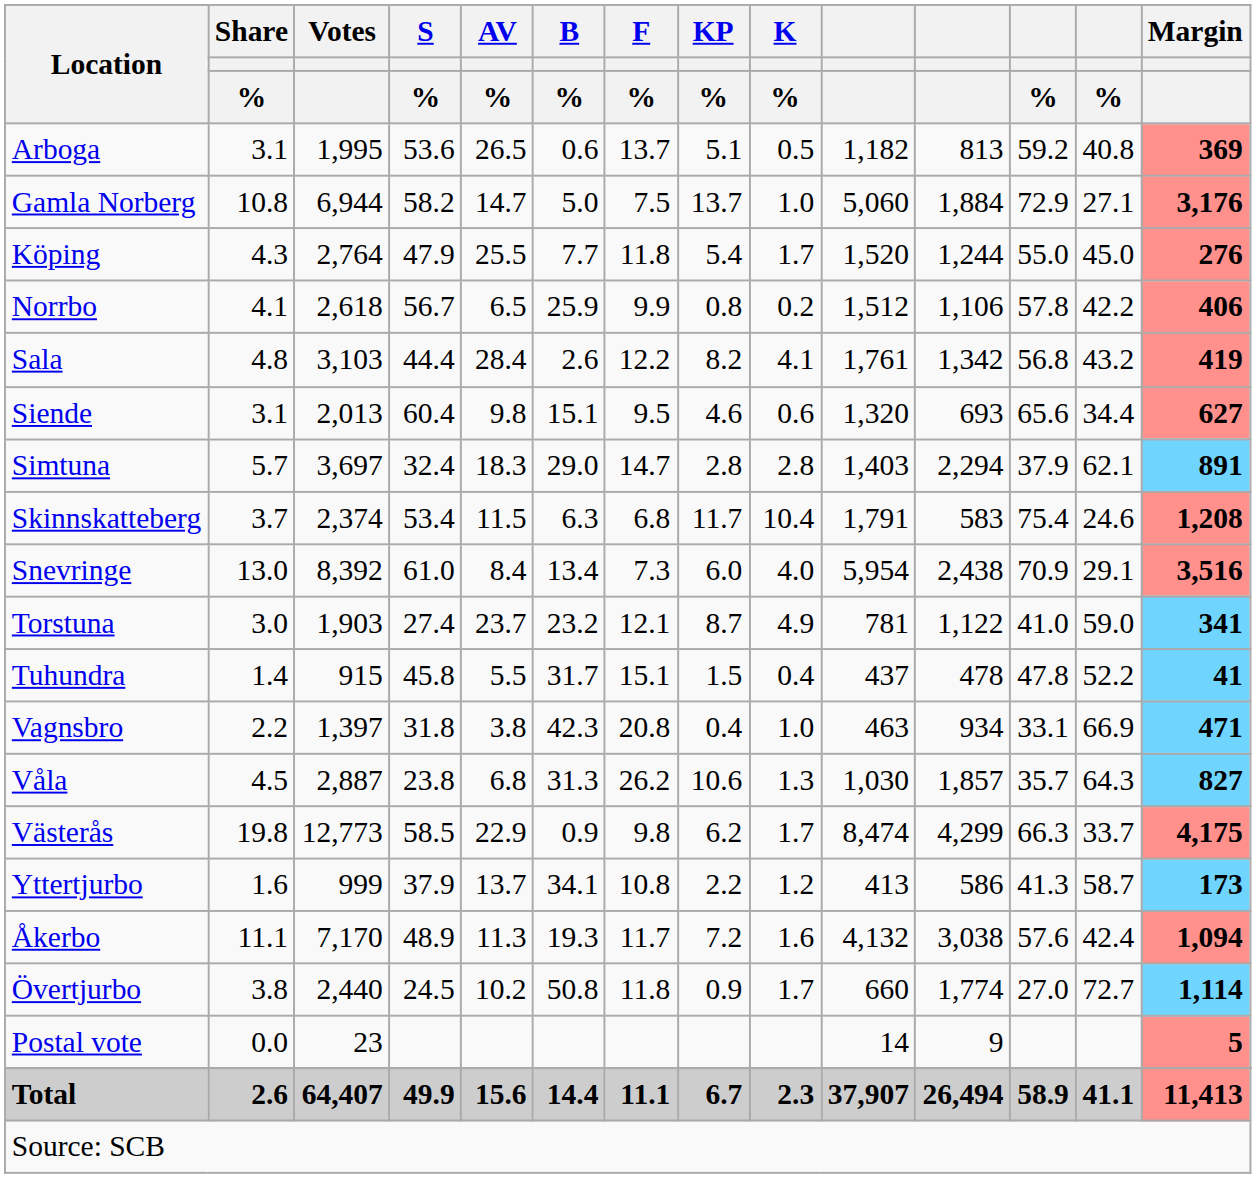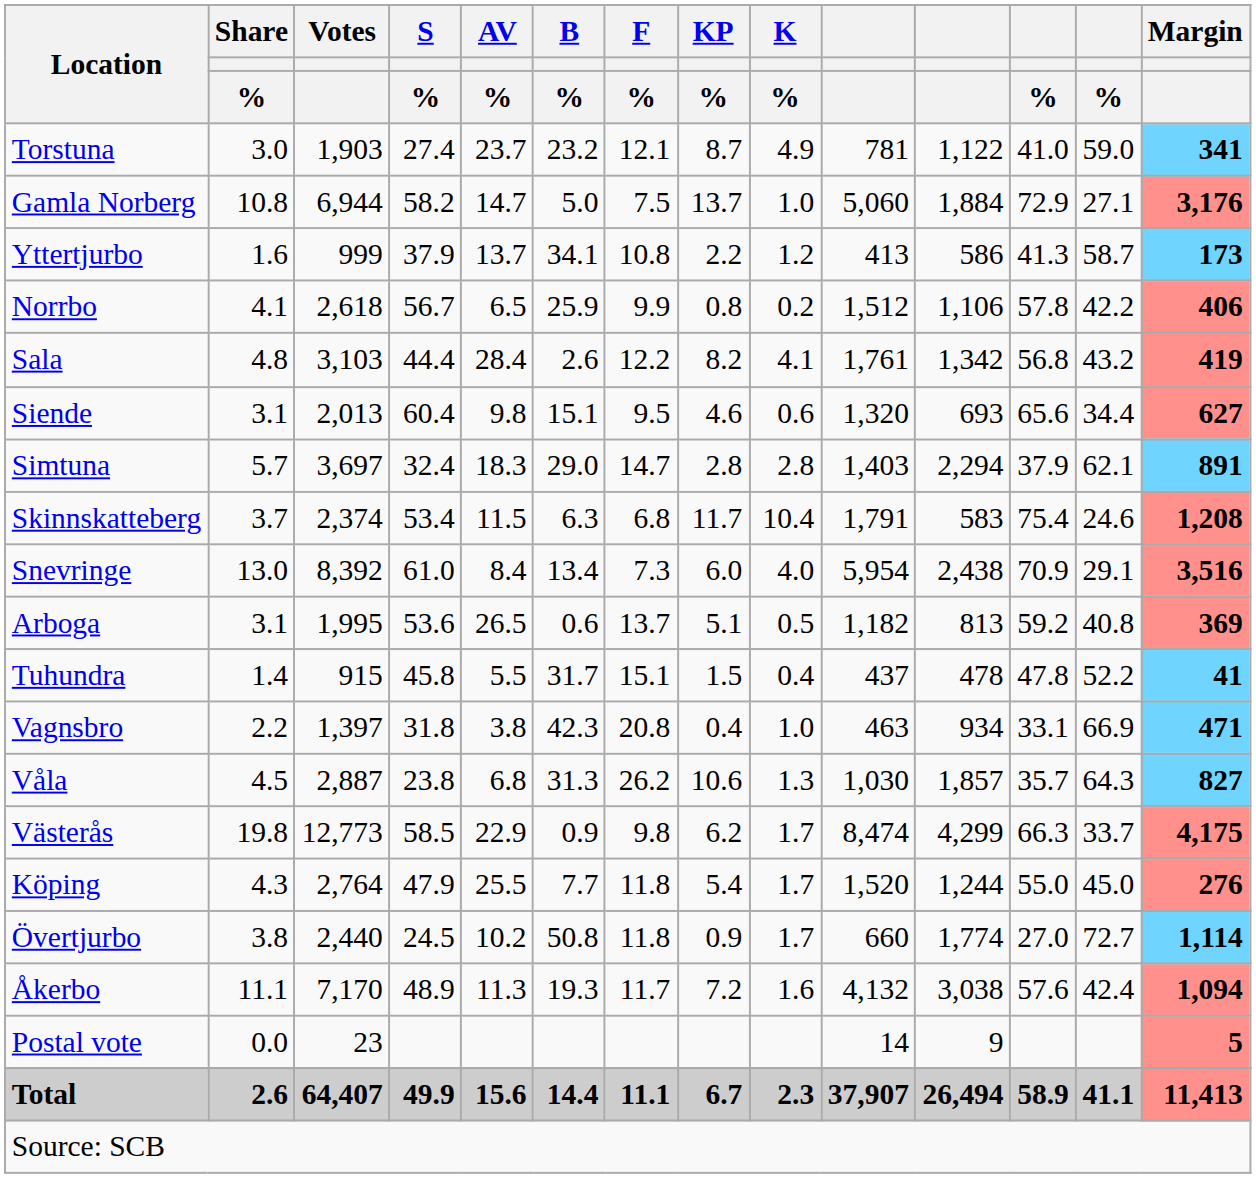rows swapped: (56, 149) <-> (63, 622)
rows swapped: (56, 254) <-> (77, 884)
rows swapped: (56, 937) <-> (76, 989)
